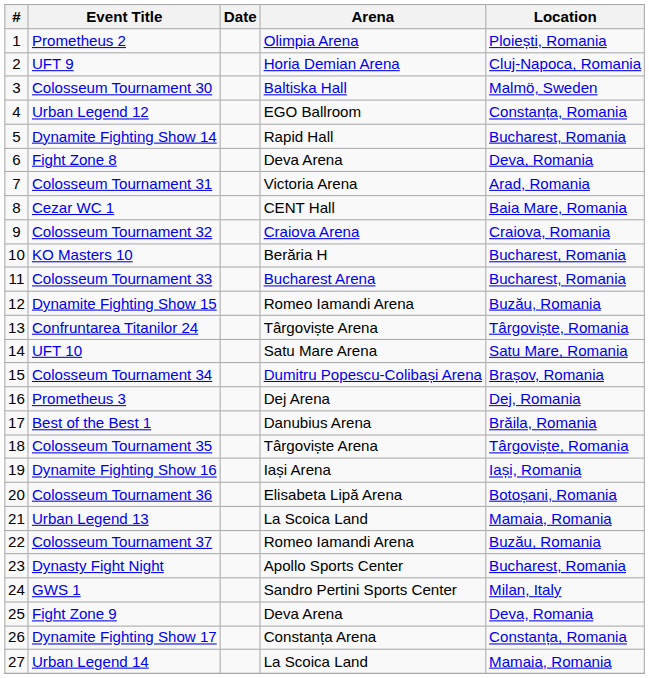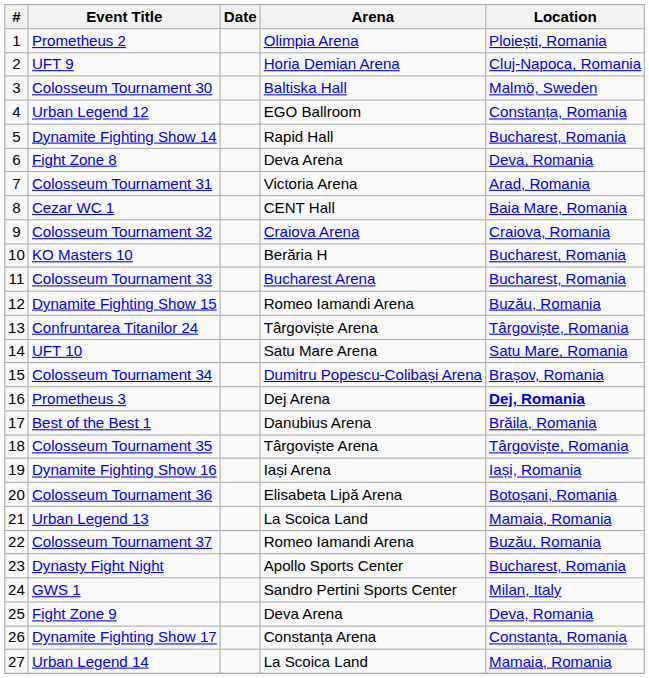(535, 399) normal -> (537, 399) bold
